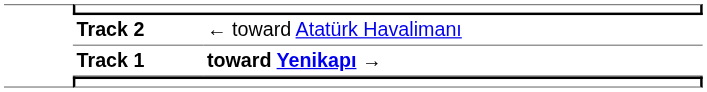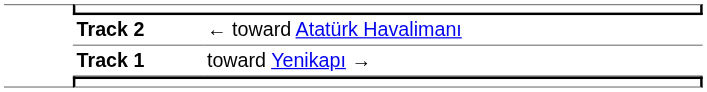(294, 60) bold -> (289, 60) normal
